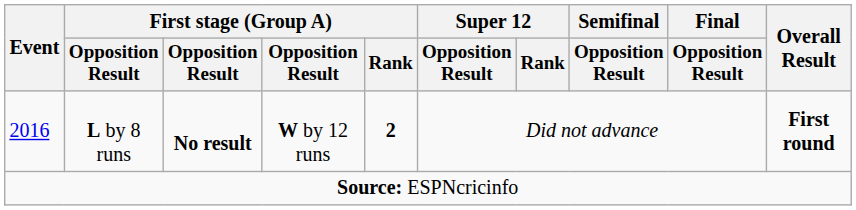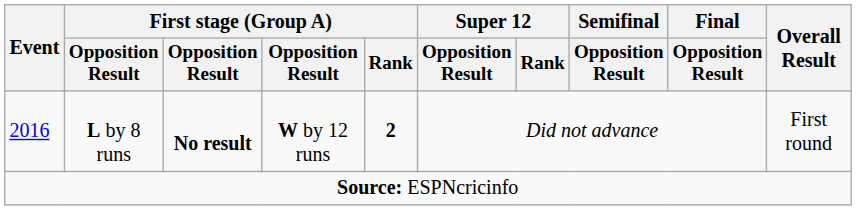(809, 131) bold -> (809, 131) normal
